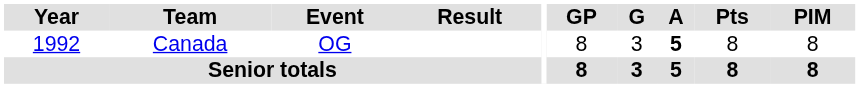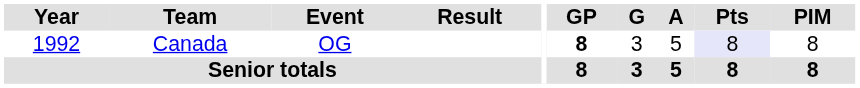(581, 43) normal -> (581, 43) bold
(676, 43) bold -> (676, 43) normal
(732, 43) no background -> (732, 43) lavender background
